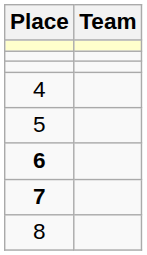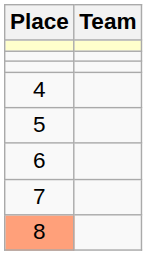(39, 160) bold -> (39, 160) normal
(39, 196) bold -> (39, 196) normal
(39, 232) no background -> (39, 232) lightsalmon background
